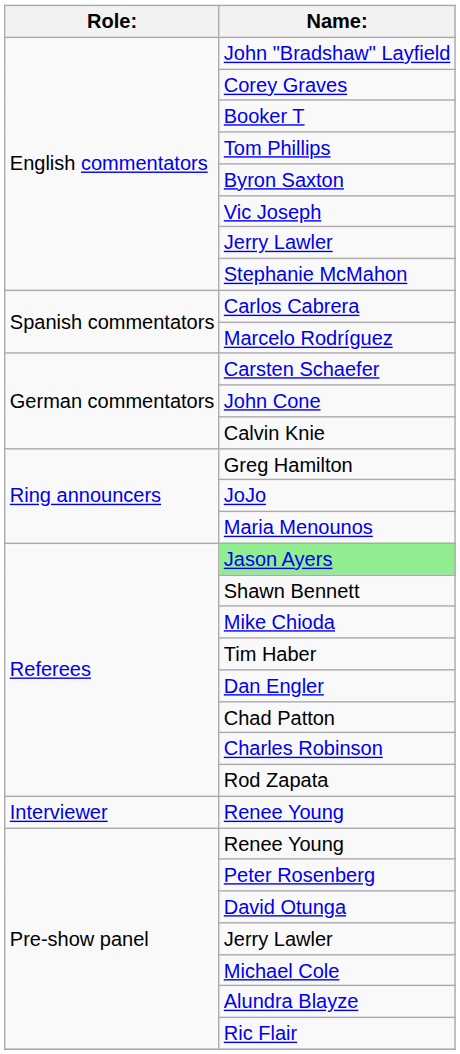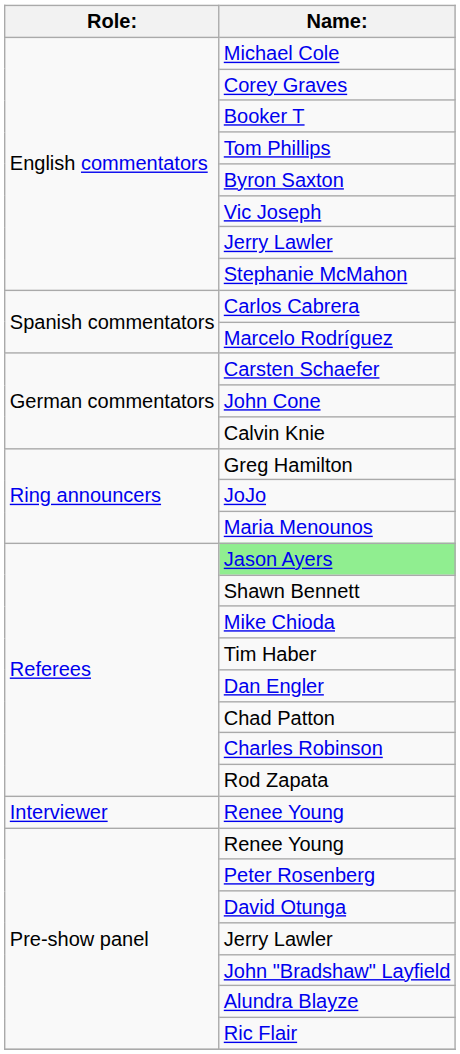(337, 53) John "Bradshaw" Layfield -> (282, 53) Michael Cole
(282, 970) Michael Cole -> (337, 970) John "Bradshaw" Layfield
